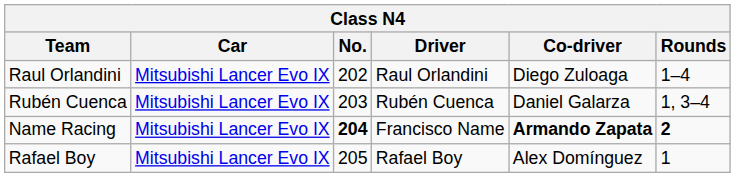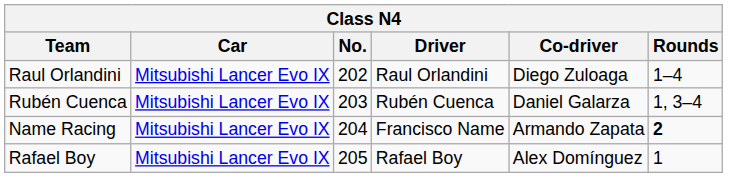(353, 130) bold -> (353, 130) normal
(583, 130) bold -> (579, 130) normal
